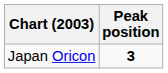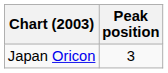(131, 56) bold -> (131, 56) normal
